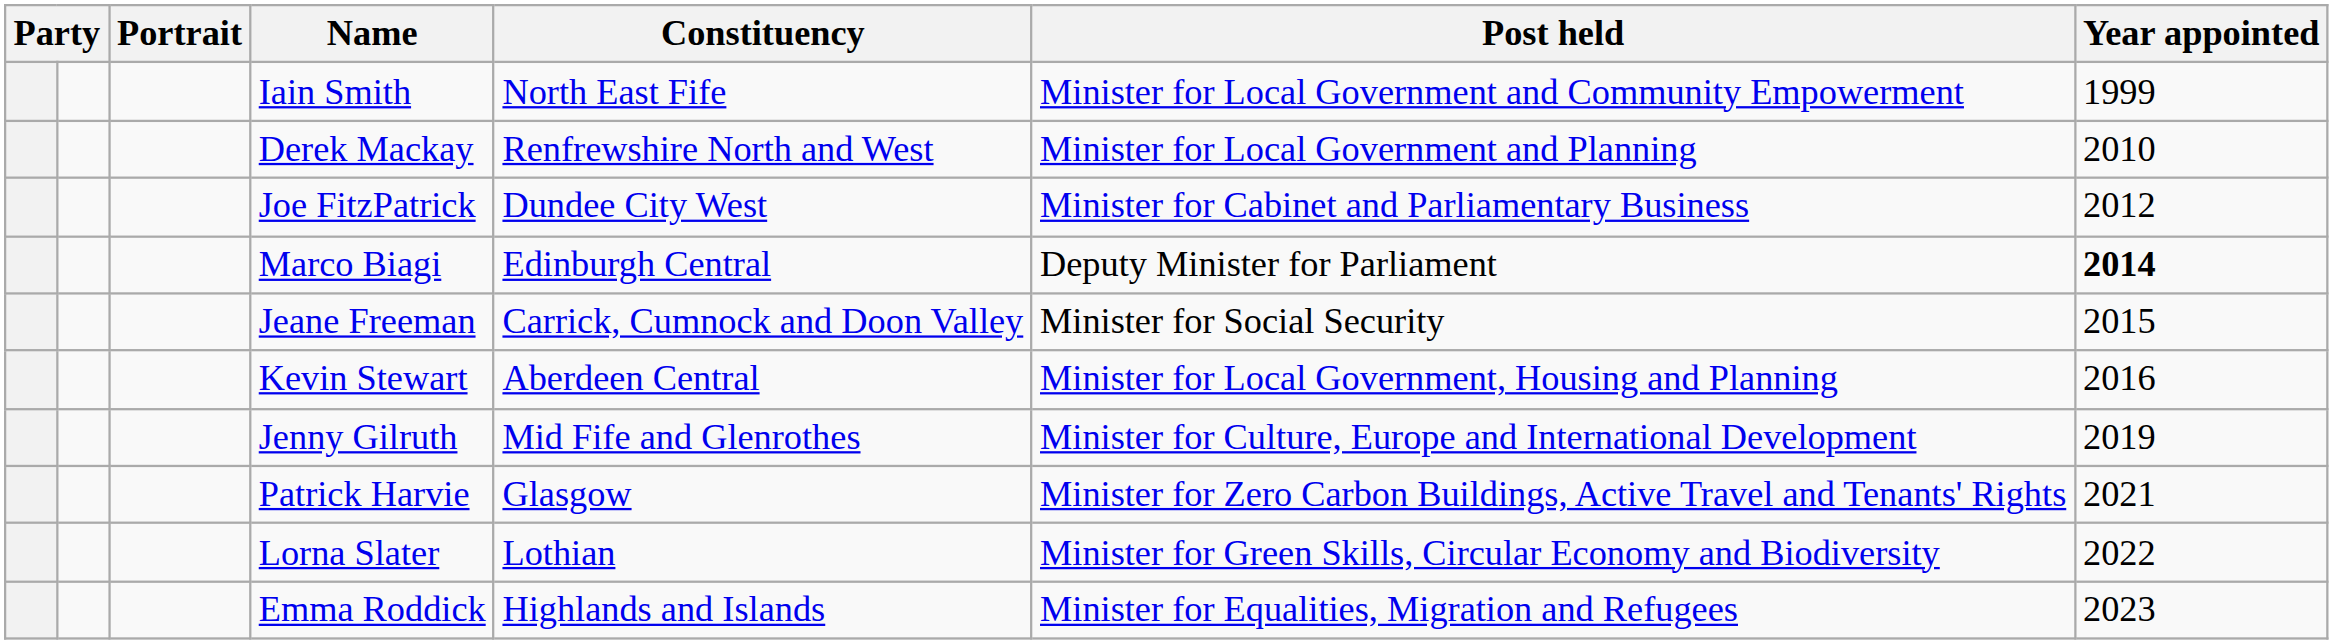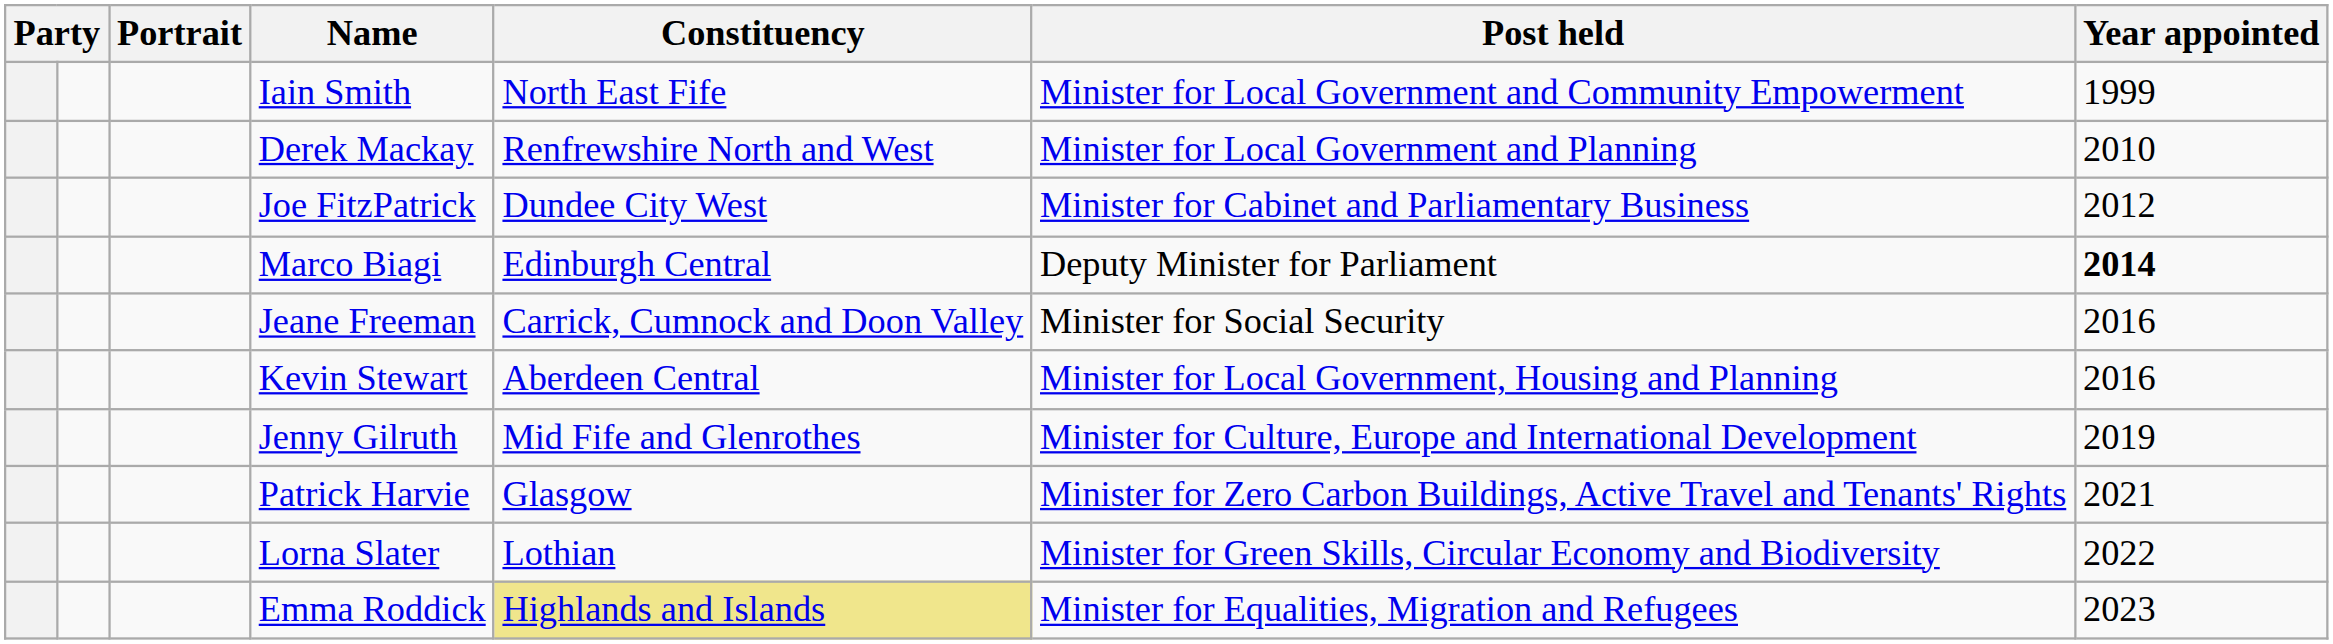(2119, 321) 2015 -> (2119, 321) 2016
(664, 609) no background -> (664, 609) khaki background
